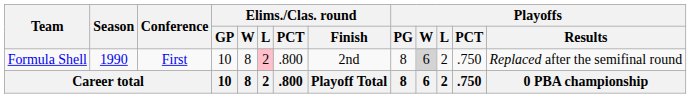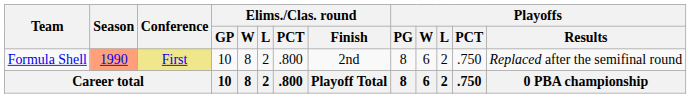(114, 59) no background -> (114, 59) lightsalmon background
(175, 59) no background -> (175, 59) khaki background
(266, 59) pink background -> (266, 59) no background
(426, 59) lightgrey background -> (426, 59) no background
